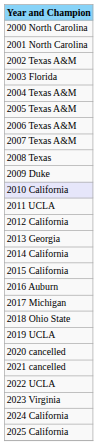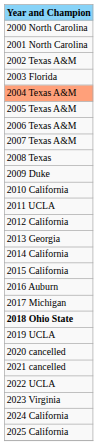(42, 92) no background -> (42, 92) lightsalmon background
(38, 189) lavender background -> (38, 189) no background
(38, 319) normal -> (40, 319) bold
